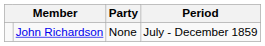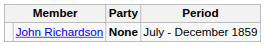(123, 32) normal -> (123, 32) bold
